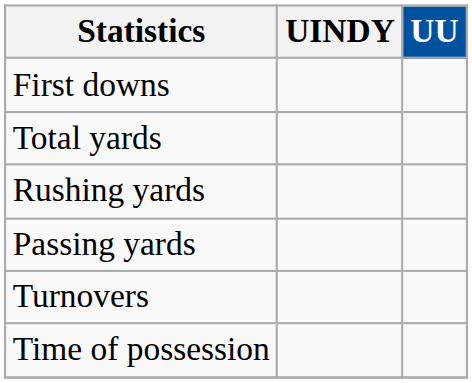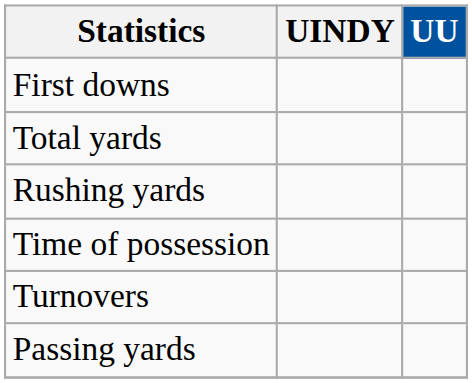rows swapped: (104, 243) <-> (141, 349)
